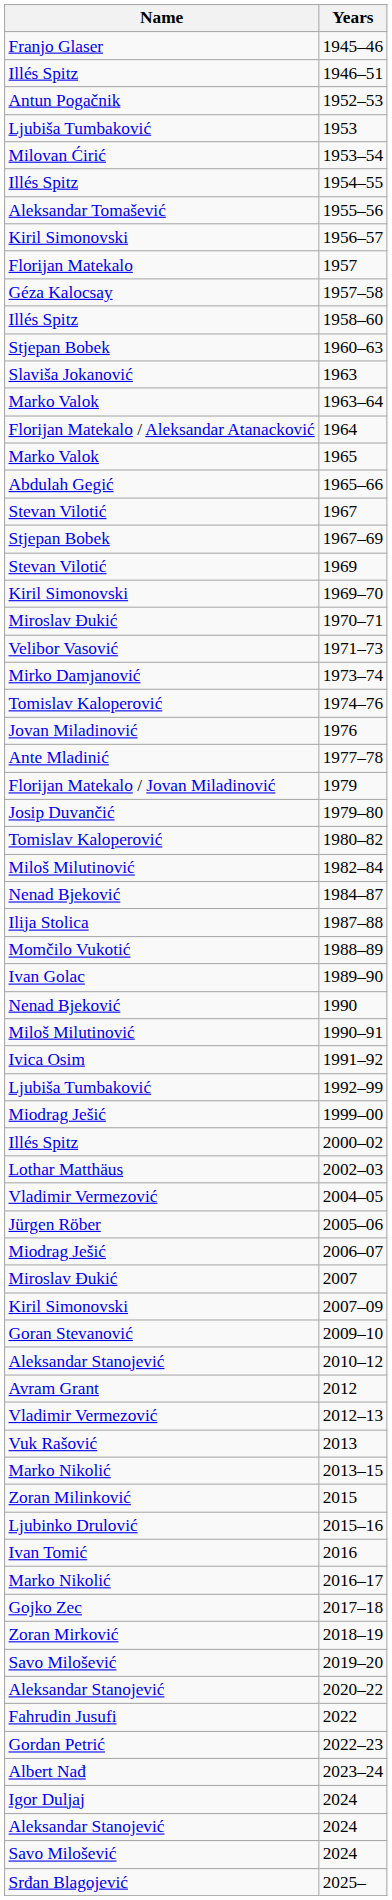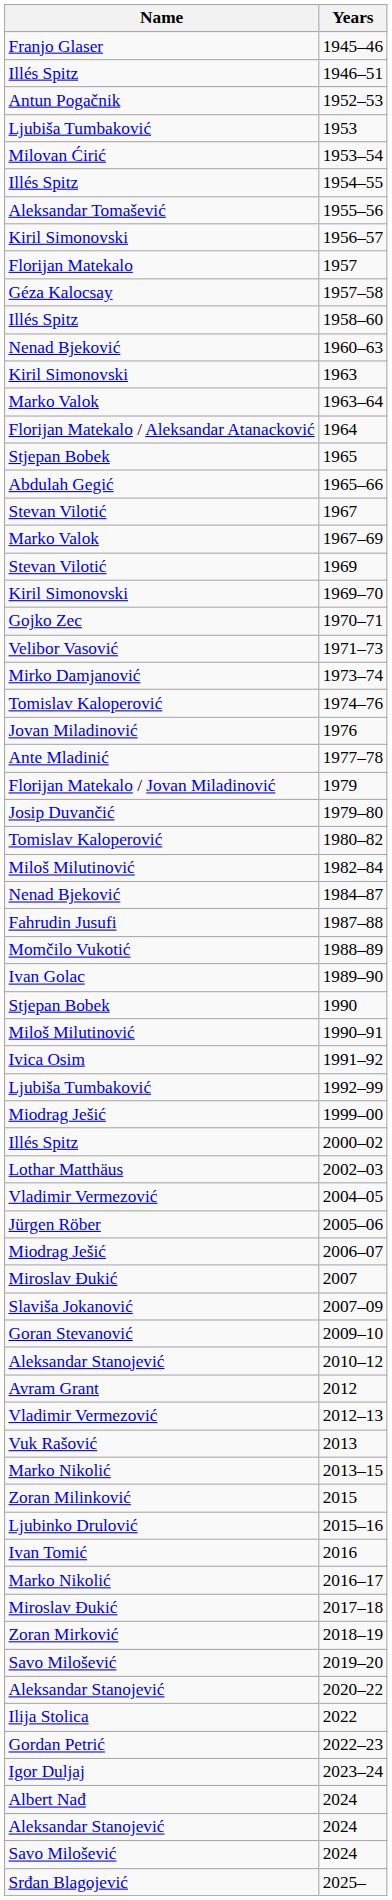(59, 347) Stjepan Bobek -> (64, 347) Nenad Bjeković
(71, 374) Slaviša Jokanović -> (68, 374) Kiril Simonovski
(54, 456) Marko Valok -> (59, 456) Stjepan Bobek
(59, 538) Stjepan Bobek -> (54, 538) Marko Valok
(63, 621) Miroslav Đukić -> (45, 621) Gojko Zec
(49, 922) Ilija Stolica -> (63, 922) Fahrudin Jusufi
(64, 1004) Nenad Bjeković -> (59, 1004) Stjepan Bobek
(68, 1306) Kiril Simonovski -> (71, 1306) Slaviša Jokanović
(45, 1607) Gojko Zec -> (63, 1607) Miroslav Đukić
(63, 1717) Fahrudin Jusufi -> (49, 1717) Ilija Stolica
(47, 1772) Albert Nađ -> (47, 1772) Igor Duljaj
(47, 1799) Igor Duljaj -> (47, 1799) Albert Nađ
